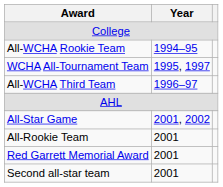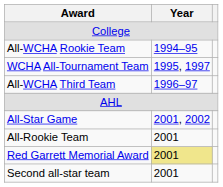(166, 155) no background -> (166, 155) khaki background
